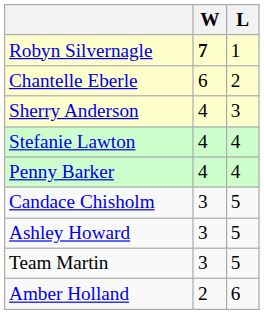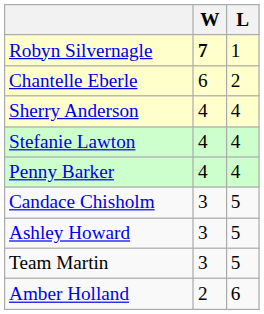(236, 111) 3 -> (236, 111) 4
